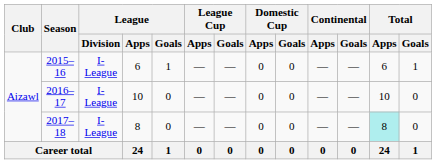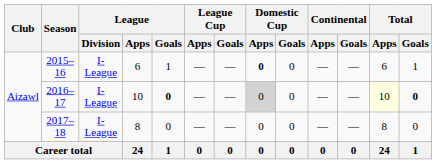(261, 66) normal -> (261, 66) bold
(168, 96) normal -> (168, 96) bold
(261, 96) no background -> (261, 96) lightgrey background
(384, 96) no background -> (384, 96) lightyellow background
(415, 96) normal -> (415, 96) bold
(384, 126) paleturquoise background -> (384, 126) no background
